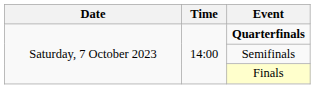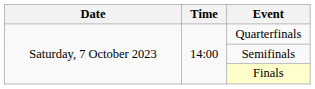(268, 34) bold -> (268, 34) normal
